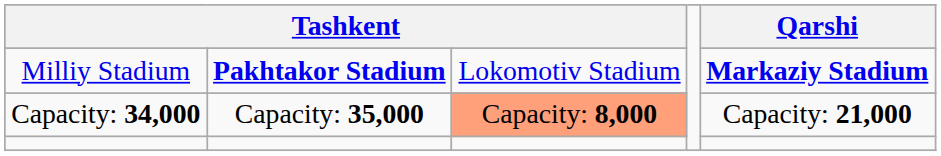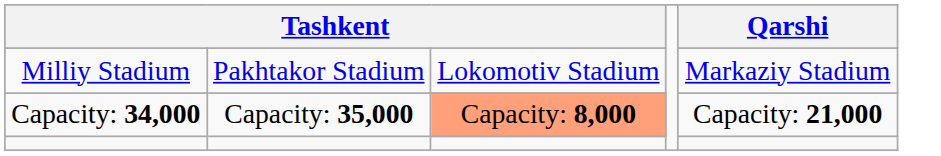(329, 70) bold -> (319, 70) normal
(817, 70) bold -> (788, 70) normal
